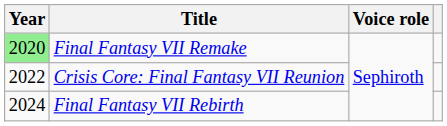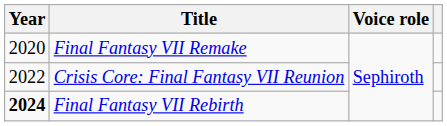(27, 47) lightgreen background -> (27, 47) no background
(27, 105) normal -> (27, 105) bold
